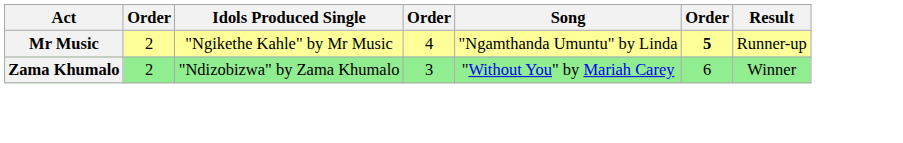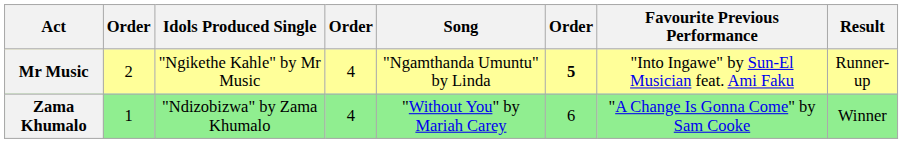+ column: (712, 26)
(149, 69) 2 -> (129, 116) 1
(429, 69) 3 -> (351, 116) 4
